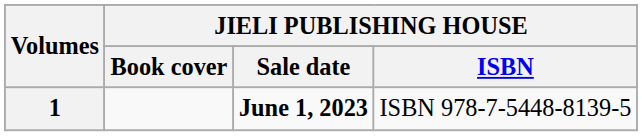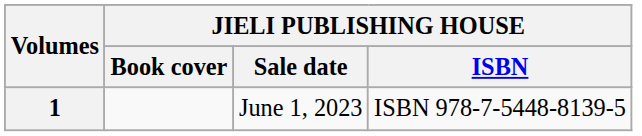(303, 108) bold -> (301, 108) normal
